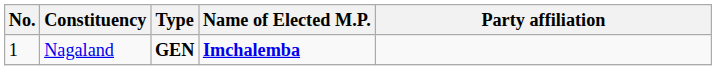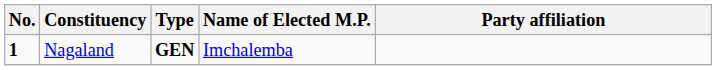(13, 49) normal -> (13, 49) bold
(251, 49) bold -> (248, 49) normal
